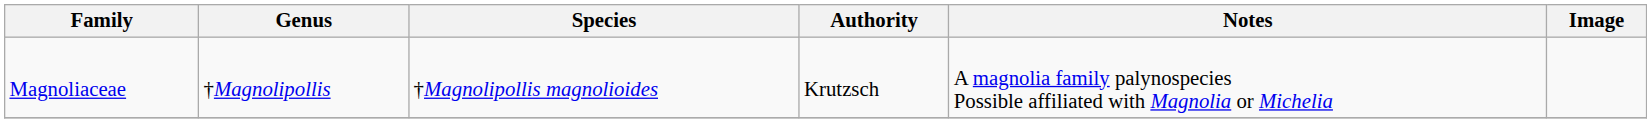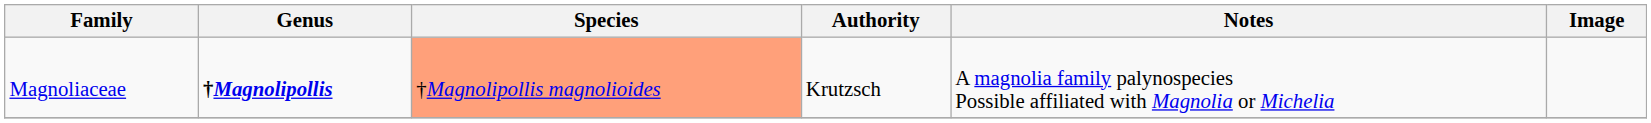(267, 89) normal -> (268, 89) bold
(536, 89) no background -> (539, 89) lightsalmon background
